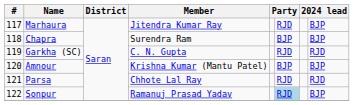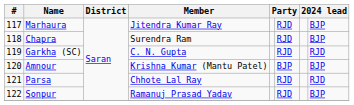(284, 39) BJP -> (284, 39) RJD
(284, 94) lightblue background -> (284, 94) no background
